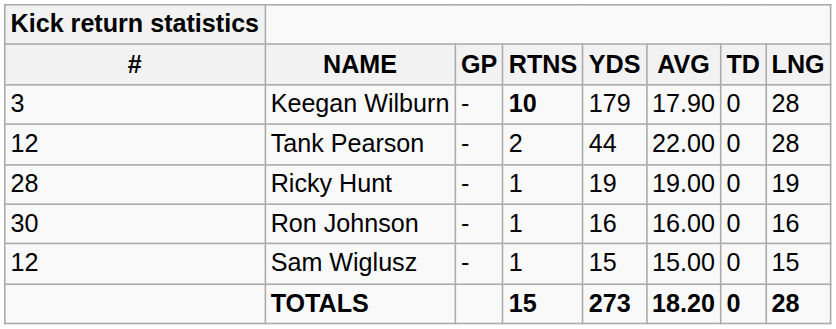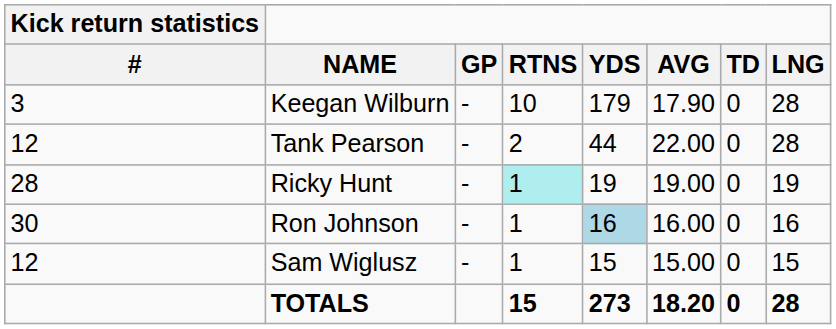(523, 104) bold -> (523, 104) normal
(516, 183) no background -> (516, 183) paleturquoise background
(603, 223) no background -> (603, 223) lightblue background
